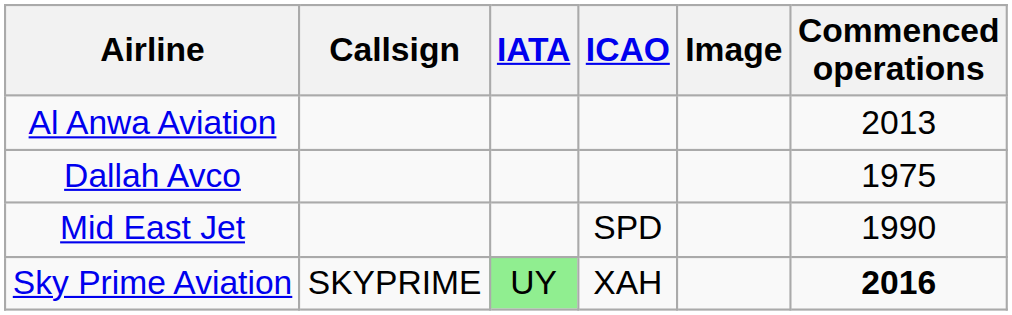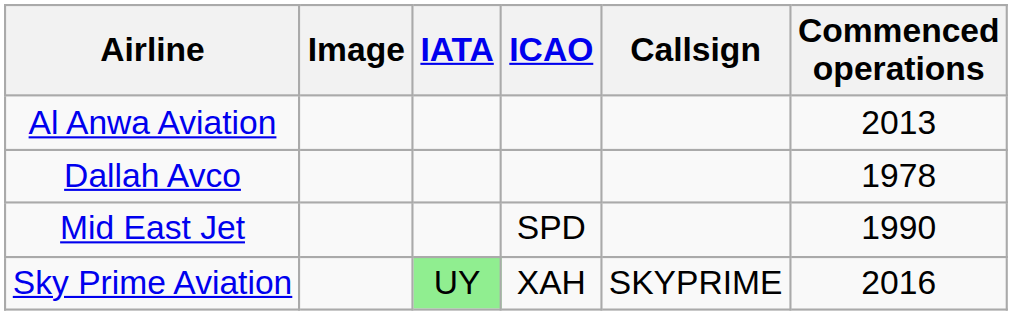columns swapped: (734, 50) <-> (395, 50)
(899, 175) 1975 -> (899, 175) 1978
(899, 282) bold -> (899, 282) normal
